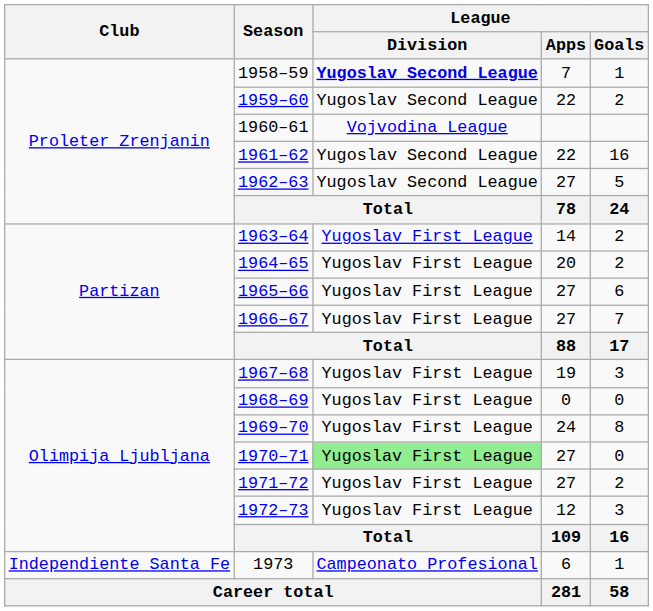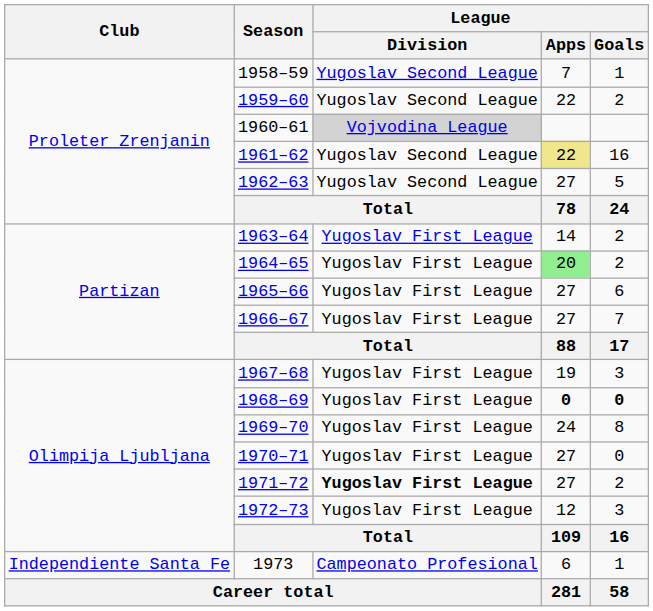(427, 73) bold -> (427, 73) normal
(427, 128) no background -> (427, 128) lightgrey background
(566, 155) no background -> (566, 155) khaki background
(566, 264) no background -> (566, 264) lightgreen background
(566, 401) normal -> (566, 401) bold
(619, 401) normal -> (619, 401) bold
(427, 456) lightgreen background -> (427, 456) no background
(427, 483) normal -> (427, 483) bold
